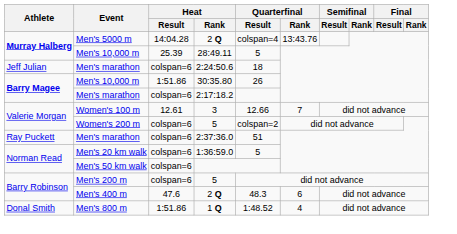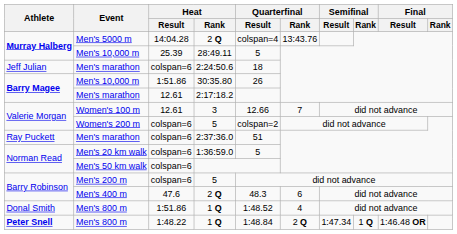(171, 96) colspan=6 -> (171, 96) 12.61
+ row: (29, 223)
